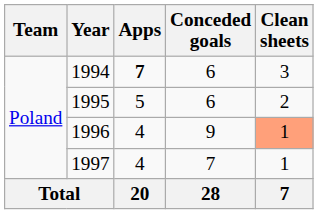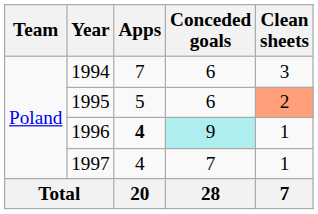(140, 71) bold -> (140, 71) normal
(284, 102) no background -> (284, 102) lightsalmon background
(140, 132) normal -> (140, 132) bold
(211, 132) no background -> (211, 132) paleturquoise background
(284, 132) lightsalmon background -> (284, 132) no background
